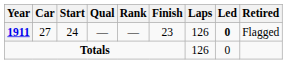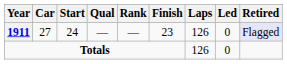(227, 31) bold -> (227, 31) normal
(261, 31) no background -> (261, 31) lavender background
